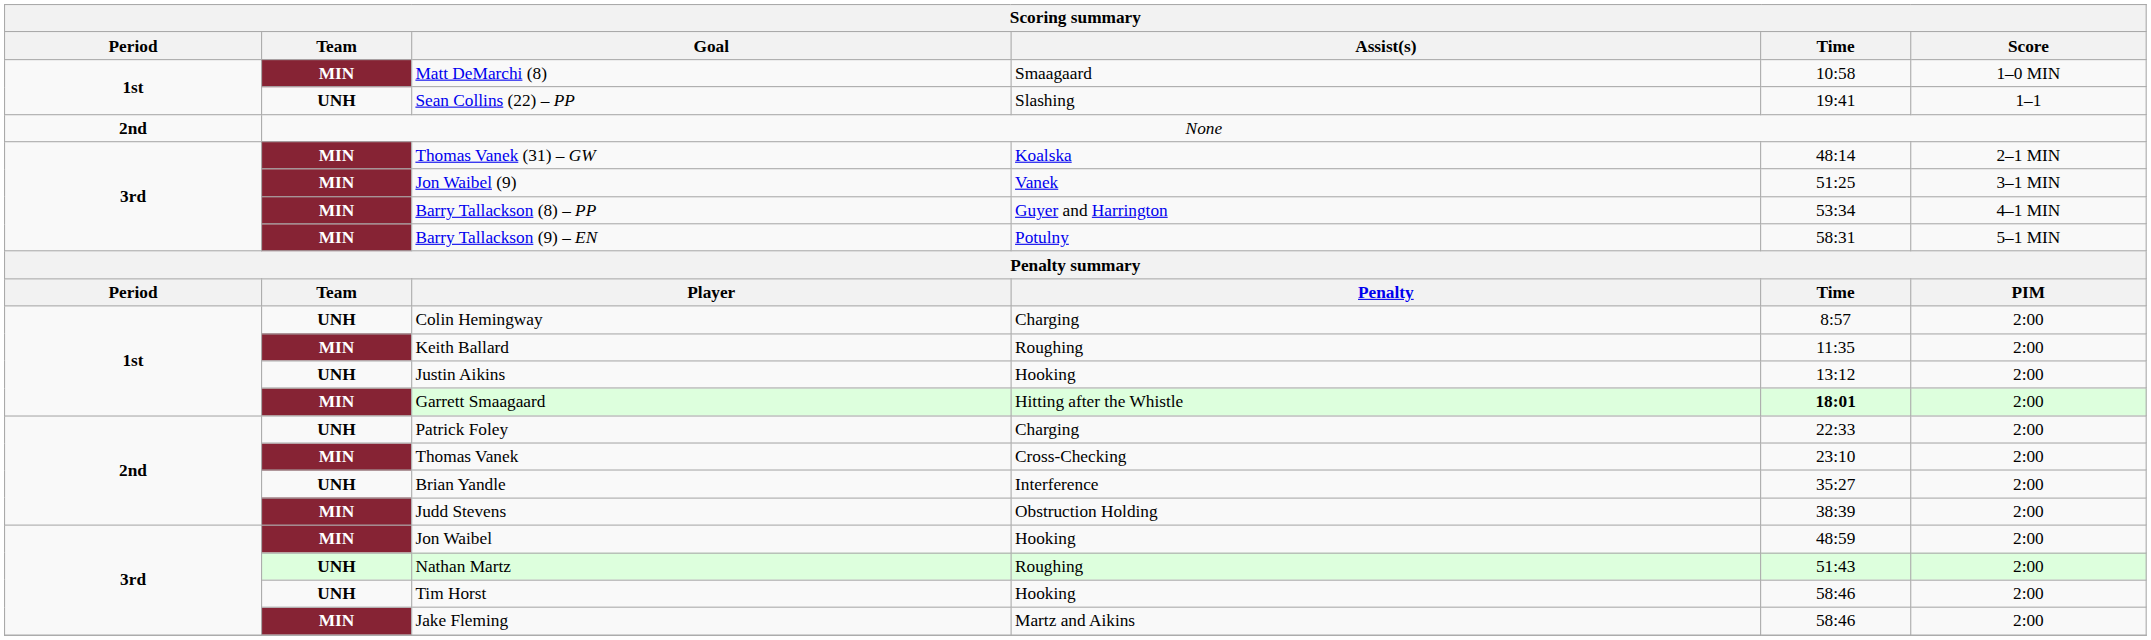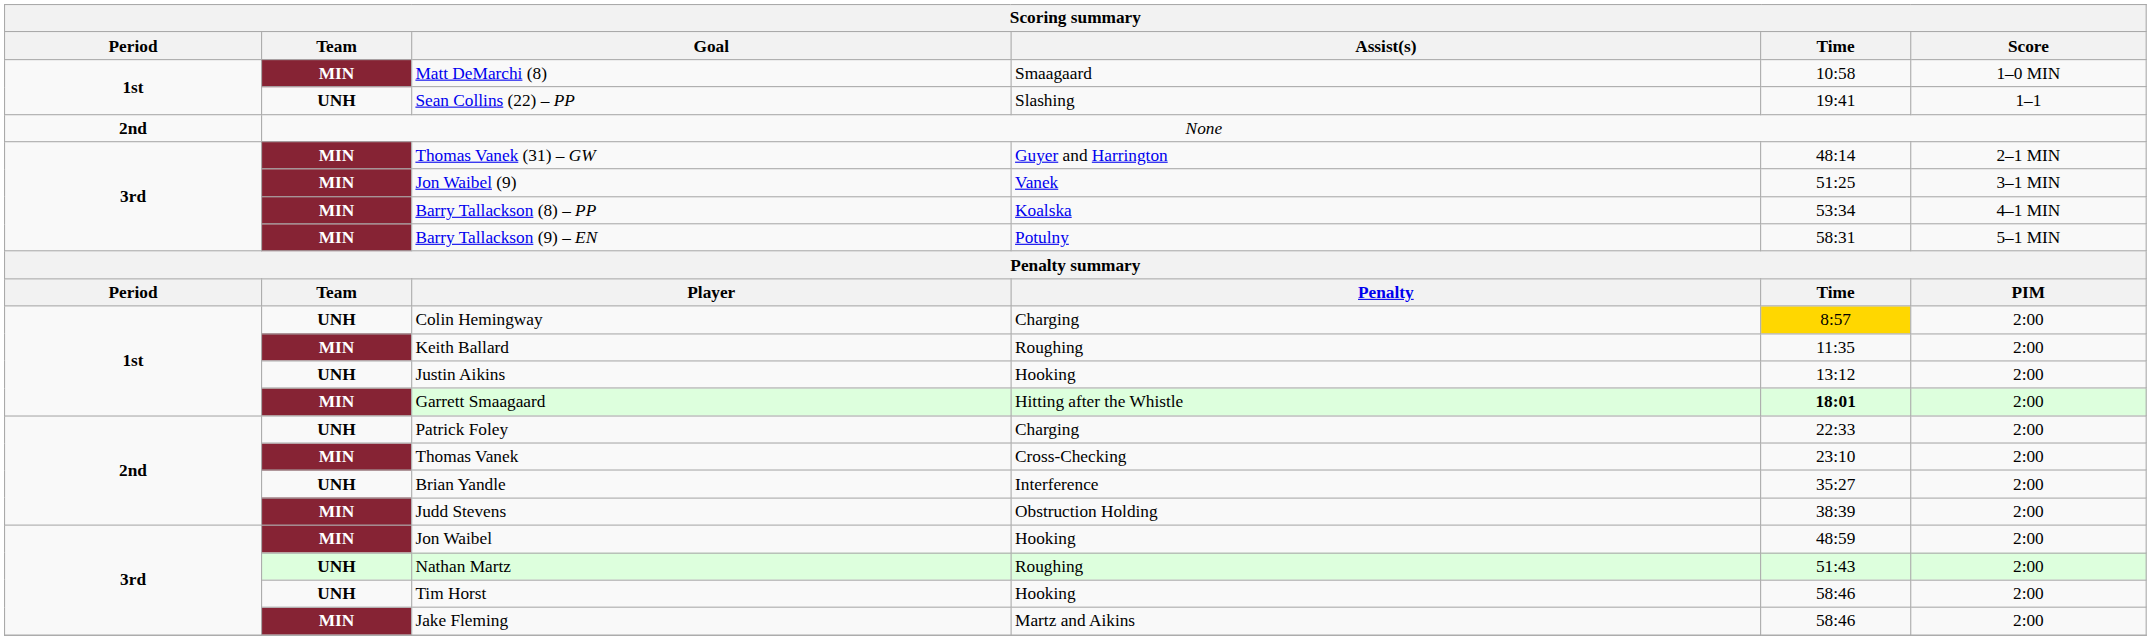(1043, 155) Koalska -> (1091, 155) Guyer and Harrington
(1091, 210) Guyer and Harrington -> (1043, 210) Koalska
(1836, 319) no background -> (1836, 319) gold background
